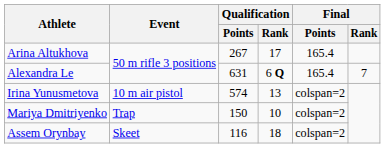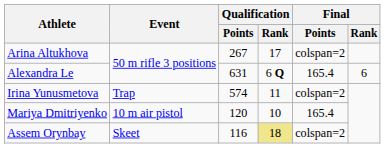(320, 53) 165.4 -> (320, 53) colspan=2
(364, 73) 7 -> (364, 73) 6
(148, 93) 10 m air pistol -> (124, 93) Trap
(275, 93) 13 -> (275, 93) 11
(124, 113) Trap -> (148, 113) 10 m air pistol
(238, 113) 150 -> (238, 113) 120
(320, 113) colspan=2 -> (320, 113) 165.4
(275, 133) no background -> (275, 133) khaki background
